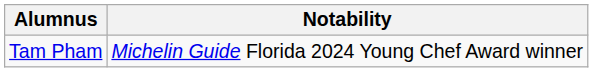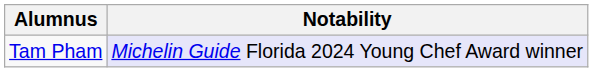(347, 50) no background -> (347, 50) lavender background
